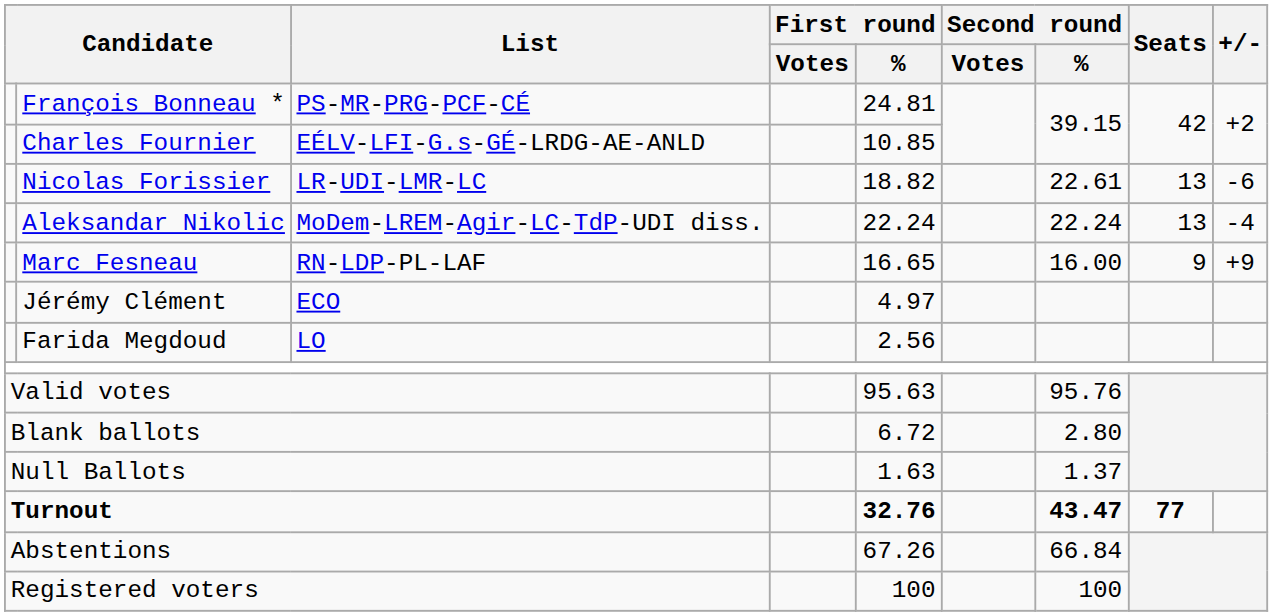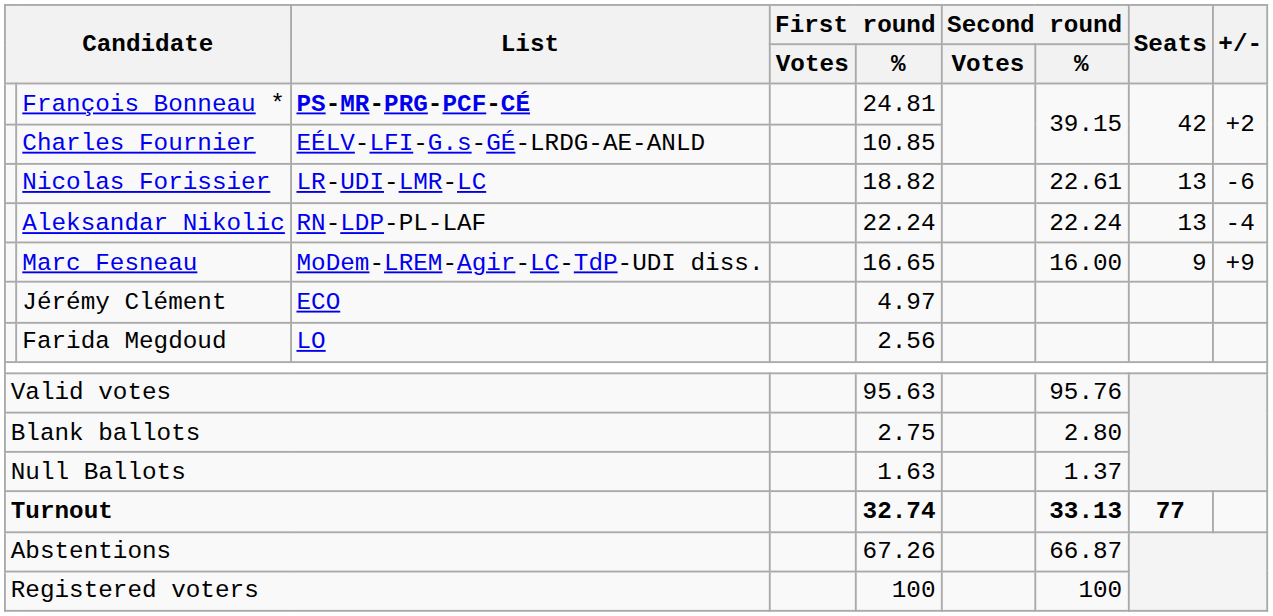(413, 104) normal -> (413, 104) bold
(530, 223) MoDem-LREM-Agir-LC-TdP-UDI diss. -> (391, 223) RN-LDP-PL-LAF
(391, 262) RN-LDP-PL-LAF -> (530, 262) MoDem-LREM-Agir-LC-TdP-UDI diss.
(906, 433) 6.72 -> (906, 433) 2.75
(899, 512) 32.76 -> (899, 512) 32.74
(1086, 512) 43.47 -> (1086, 512) 33.13
(1086, 551) 66.84 -> (1086, 551) 66.87
